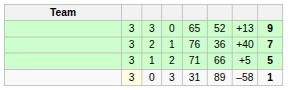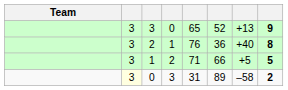(270, 45) 7 -> (270, 45) 8
(270, 77) 1 -> (270, 77) 2
